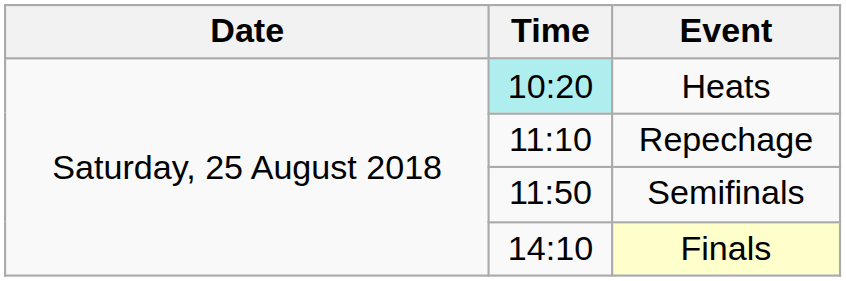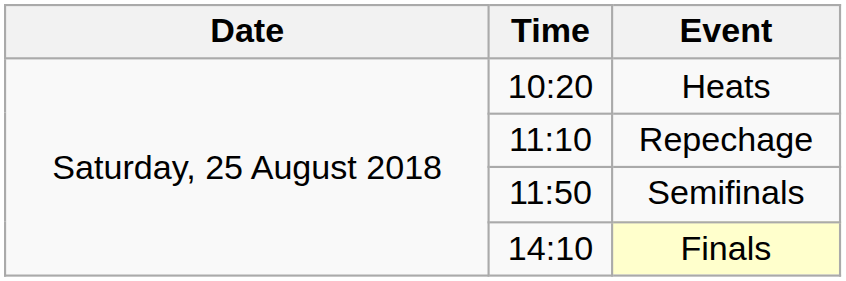(550, 85) paleturquoise background -> (550, 85) no background
